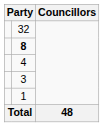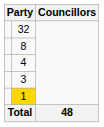(24, 46) bold -> (24, 46) normal
(24, 96) no background -> (24, 96) gold background
